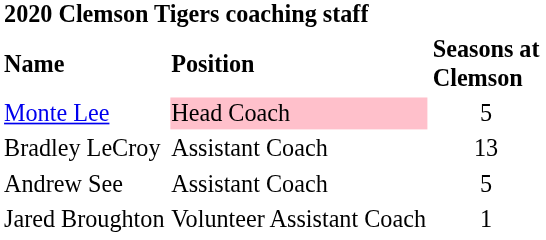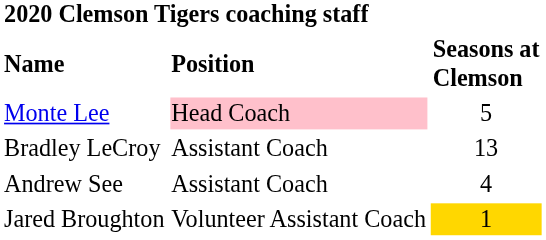(486, 183) 5 -> (486, 183) 4
(486, 218) no background -> (486, 218) gold background
